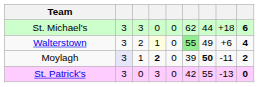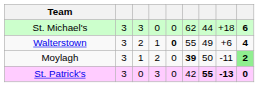(157, 43) lightyellow background -> (157, 43) no background
(174, 43) normal -> (174, 43) bold
(191, 43) lightgreen background -> (191, 43) no background
(124, 58) lavender background -> (124, 58) no background
(157, 58) bold -> (157, 58) normal
(191, 58) normal -> (191, 58) bold
(207, 58) bold -> (207, 58) normal
(245, 58) no background -> (245, 58) lightgreen background
(207, 74) normal -> (207, 74) bold
(226, 74) normal -> (226, 74) bold
